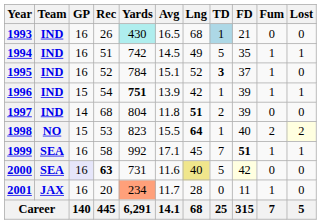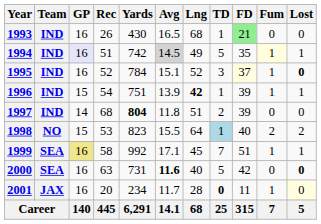(137, 33) paleturquoise background -> (137, 33) no background
(221, 33) lightblue background -> (221, 33) no background
(245, 33) no background -> (245, 33) lightgreen background
(81, 53) no background -> (81, 53) lavender background
(169, 53) no background -> (169, 53) lightgrey background
(272, 53) no background -> (272, 53) lightyellow background
(221, 72) bold -> (221, 72) normal
(245, 72) no background -> (245, 72) lightyellow background
(301, 72) normal -> (301, 72) bold
(137, 92) bold -> (137, 92) normal
(196, 92) normal -> (196, 92) bold
(137, 111) normal -> (137, 111) bold
(196, 111) bold -> (196, 111) normal
(196, 131) bold -> (196, 131) normal
(221, 131) no background -> (221, 131) lightblue background
(301, 131) lightyellow background -> (301, 131) no background
(81, 151) no background -> (81, 151) khaki background
(245, 151) bold -> (245, 151) normal
(81, 170) lavender background -> (81, 170) no background
(106, 170) bold -> (106, 170) normal
(169, 170) normal -> (169, 170) bold
(196, 170) khaki background -> (196, 170) no background
(245, 170) lightyellow background -> (245, 170) no background
(301, 170) normal -> (301, 170) bold
(137, 190) lightsalmon background -> (137, 190) no background
(221, 190) normal -> (221, 190) bold
(301, 190) no background -> (301, 190) lightyellow background
